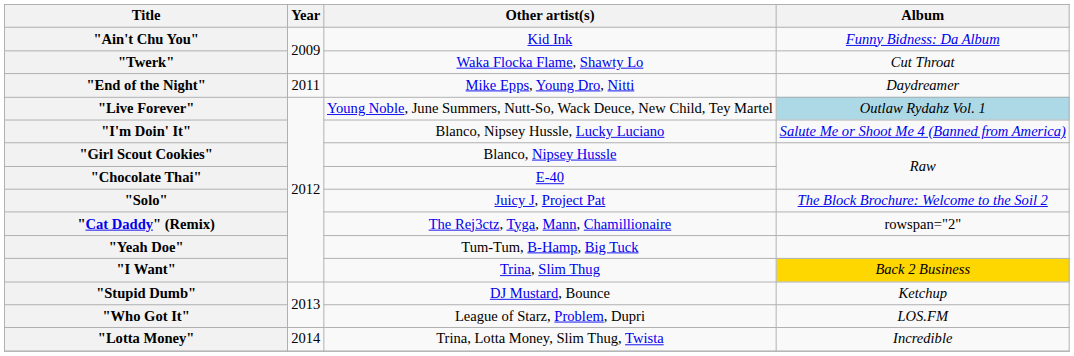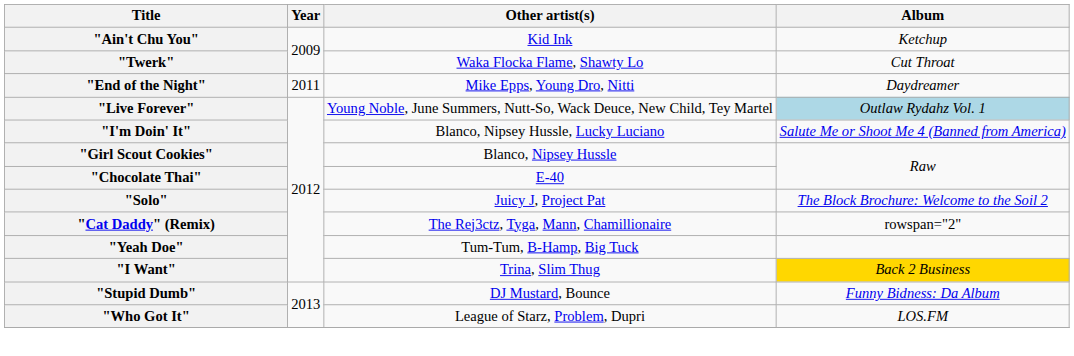(923, 39) Funny Bidness: Da Album -> (923, 39) Ketchup
(923, 293) Ketchup -> (923, 293) Funny Bidness: Da Album
- row: (146, 339)
